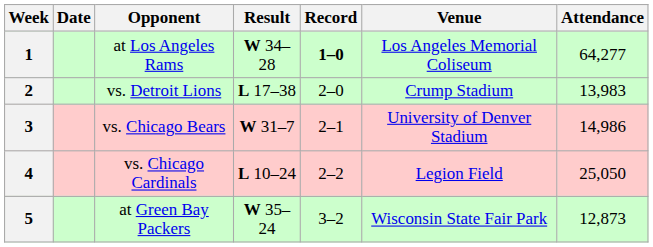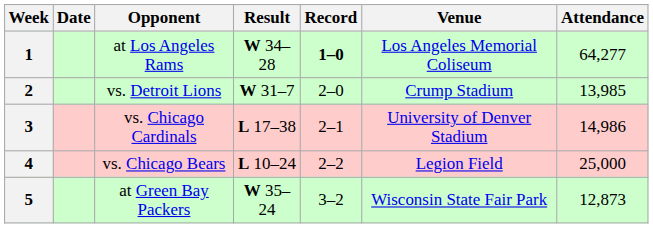(267, 90) L 17–38 -> (267, 90) W 31–7
(603, 90) 13,983 -> (603, 90) 13,985
(164, 127) vs. Chicago Bears -> (164, 127) vs. Chicago Cardinals
(267, 127) W 31–7 -> (267, 127) L 17–38
(164, 173) vs. Chicago Cardinals -> (164, 163) vs. Chicago Bears
(603, 173) 25,050 -> (603, 163) 25,000
